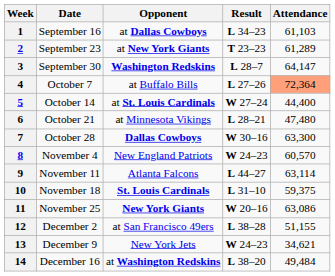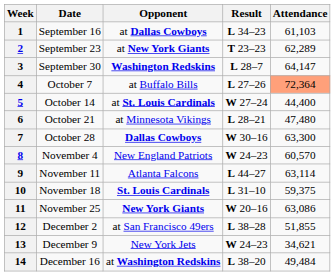(300, 48) 61,289 -> (300, 48) 62,289
(300, 226) 51,155 -> (300, 226) 51,855
